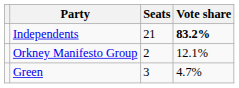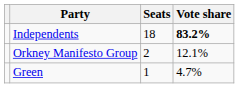(149, 33) 21 -> (149, 33) 18
(146, 72) 3 -> (146, 72) 1
